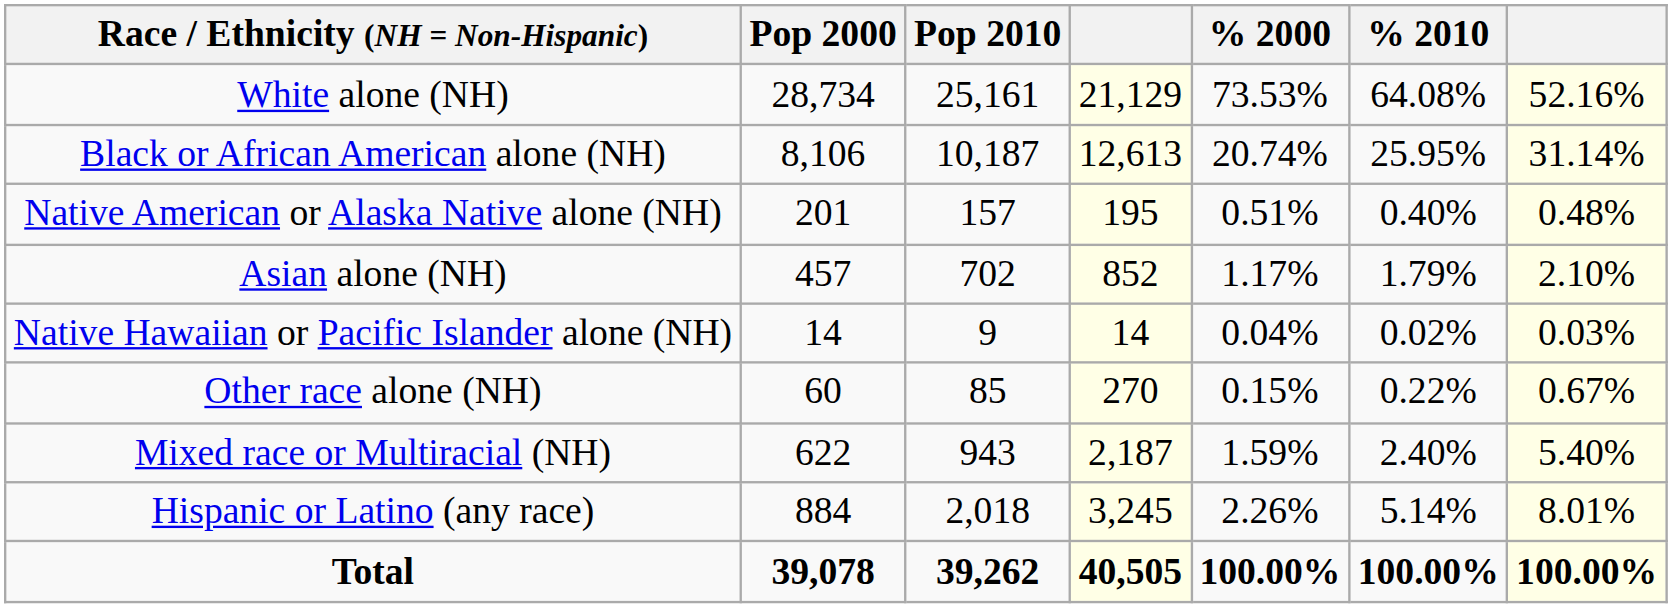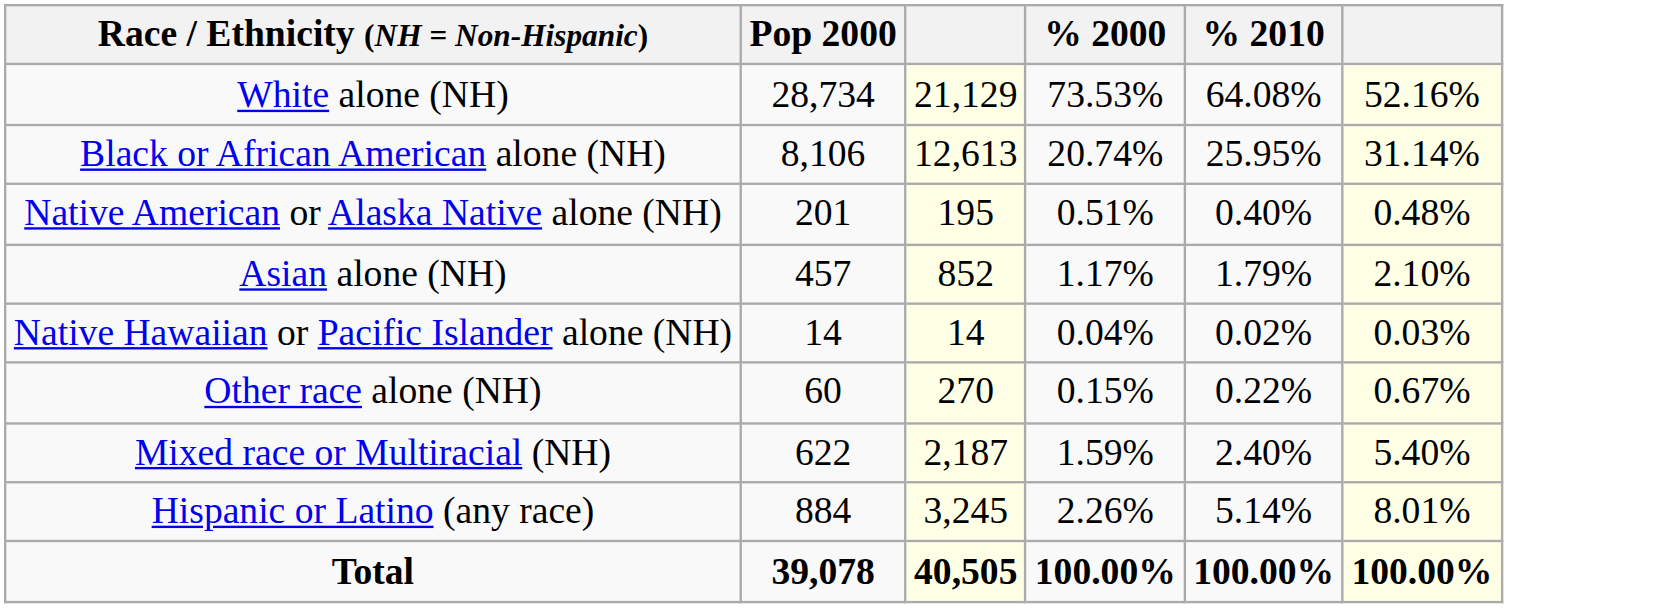- column: (988, 34)
